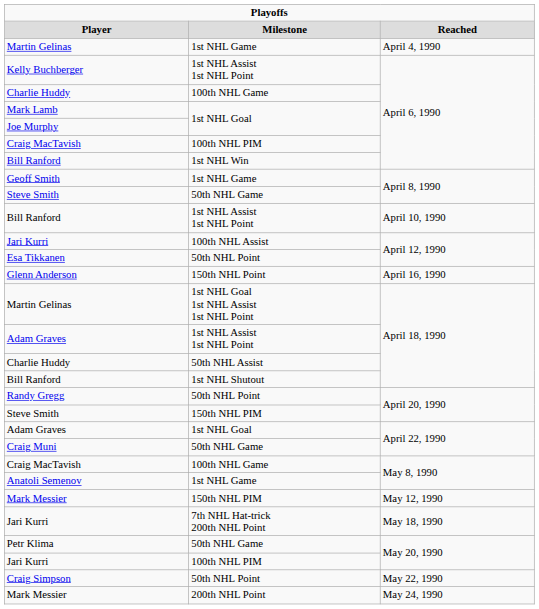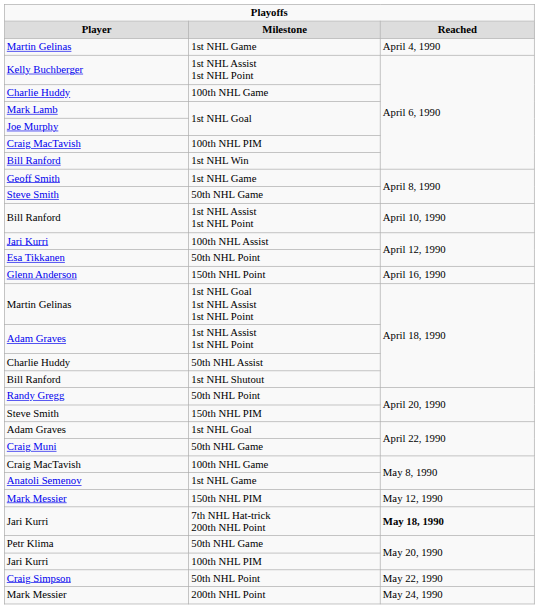(413, 521) normal -> (413, 521) bold
